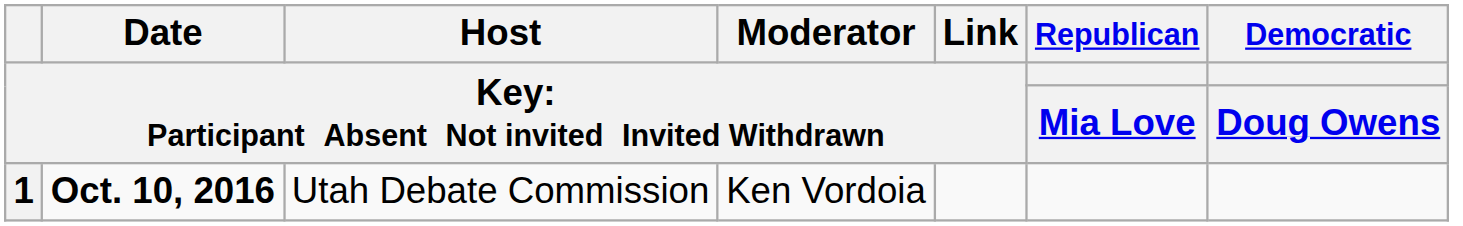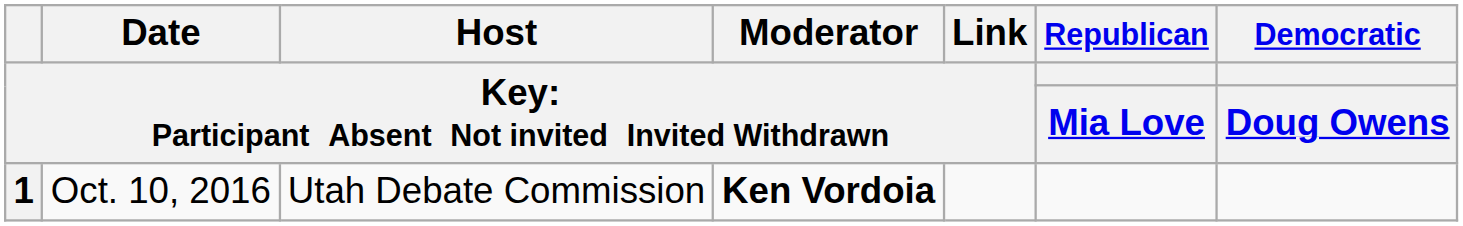(163, 190) bold -> (161, 190) normal
(826, 190) normal -> (829, 190) bold
